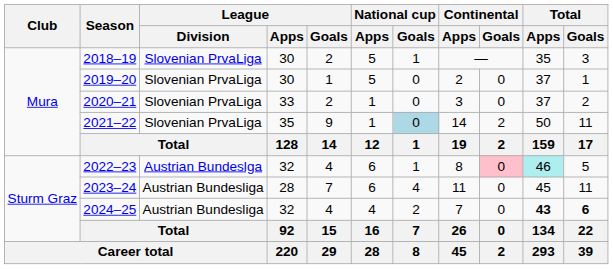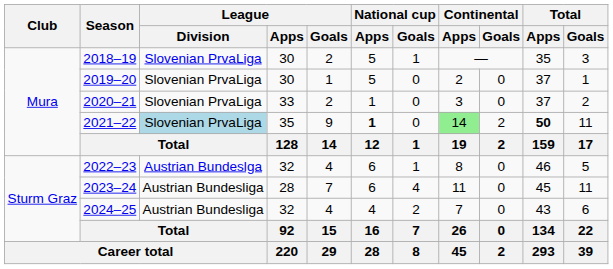(203, 123) no background -> (203, 123) lightblue background
(372, 123) normal -> (372, 123) bold
(416, 123) lightblue background -> (416, 123) no background
(459, 123) no background -> (459, 123) lightgreen background
(543, 123) normal -> (543, 123) bold
(501, 166) pink background -> (501, 166) no background
(543, 166) paleturquoise background -> (543, 166) no background
(543, 209) bold -> (543, 209) normal
(586, 209) bold -> (586, 209) normal
